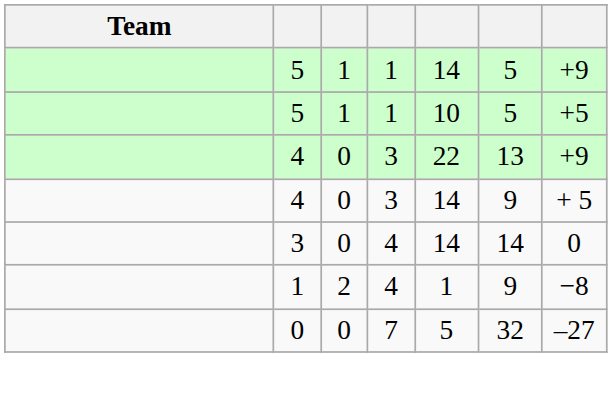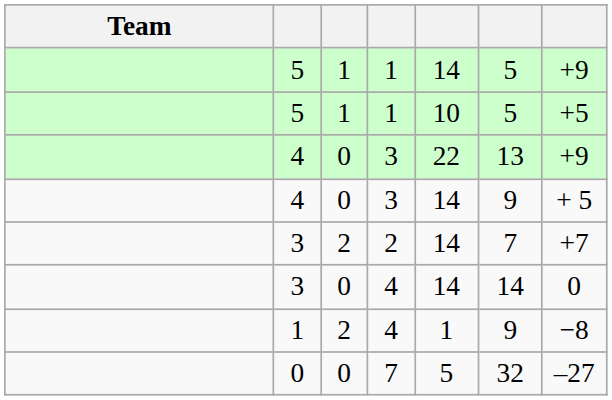+ row: (297, 243)
